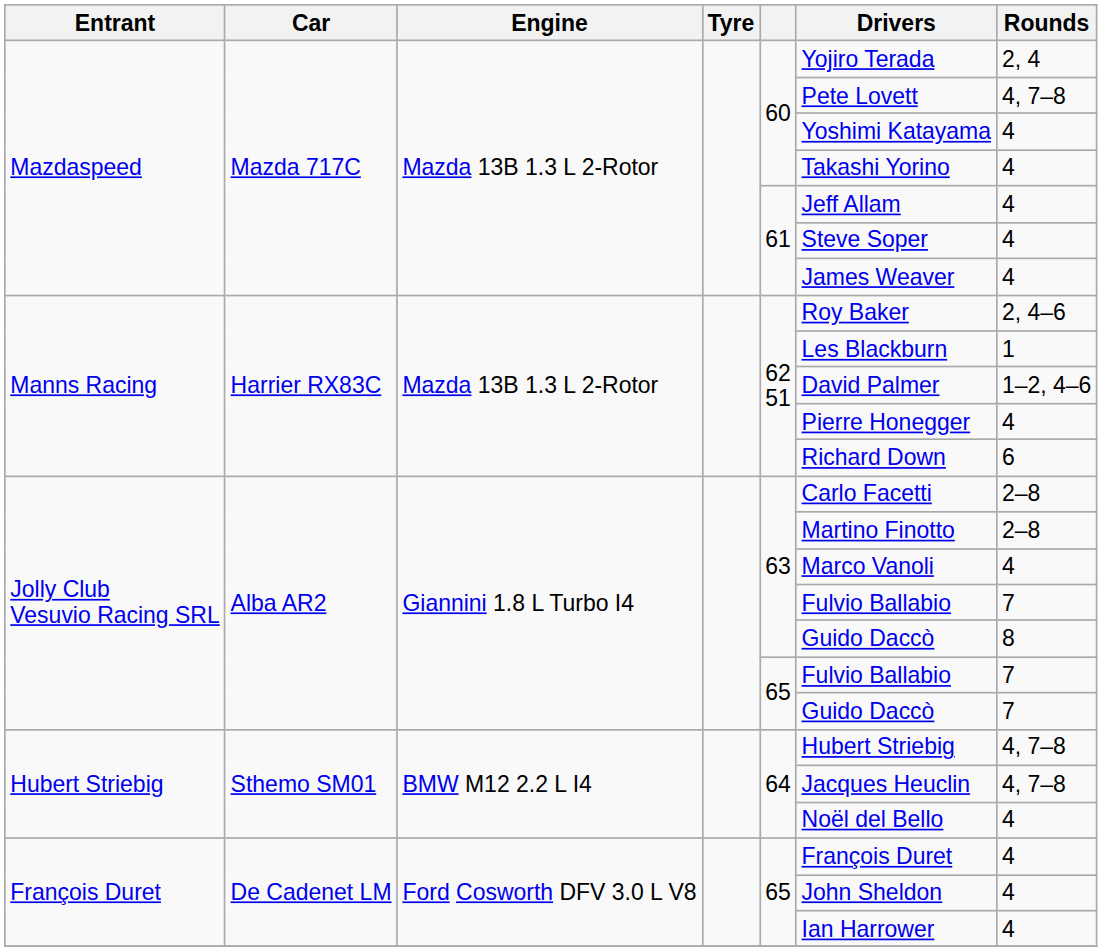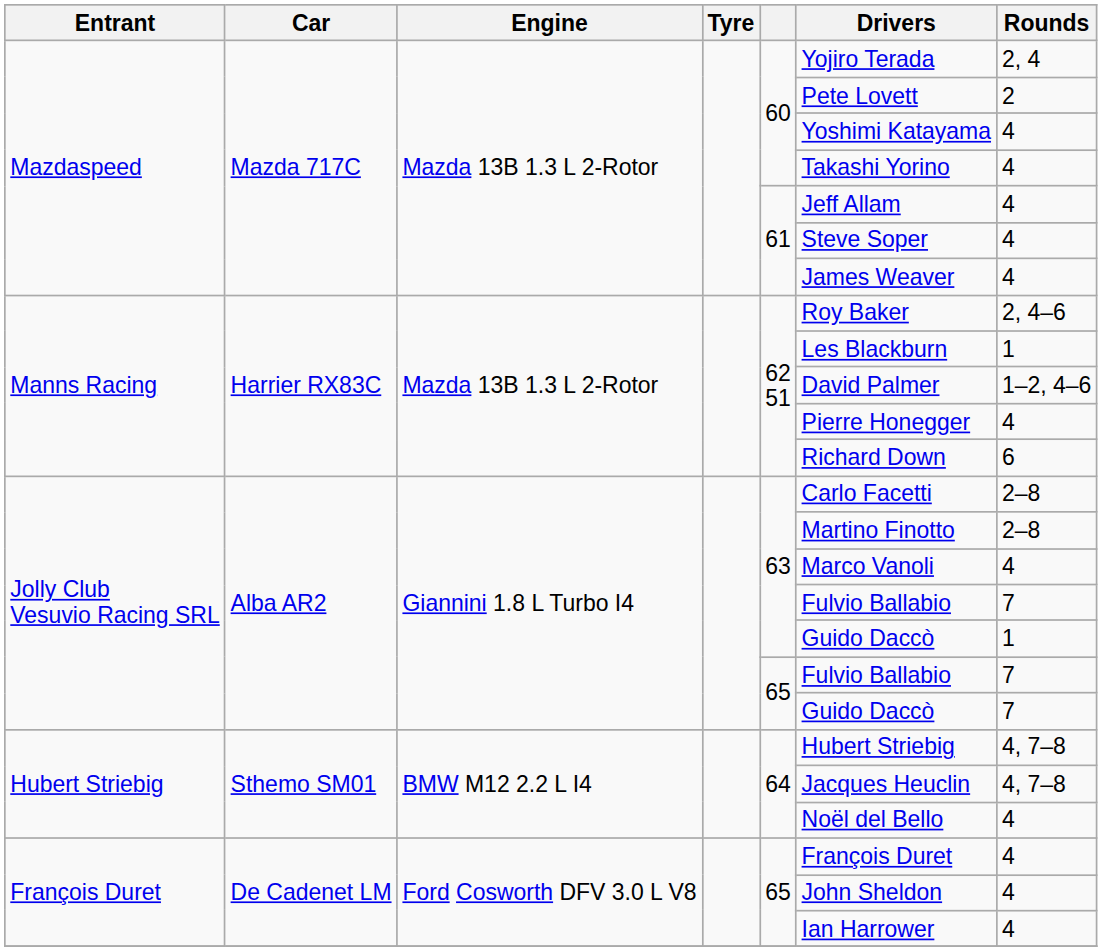(1034, 95) 4, 7–8 -> (1008, 95) 2
(1008, 638) 8 -> (1008, 638) 1
